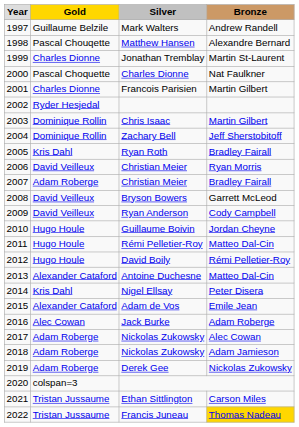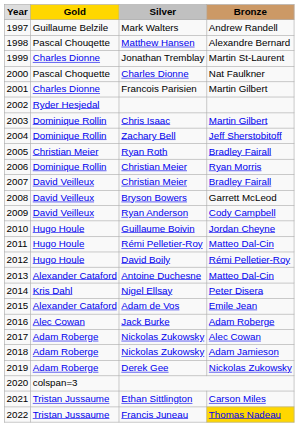(53, 151) Kris Dahl -> (66, 151) Christian Meier
(63, 167) David Veilleux -> (70, 167) Dominique Rollin
(66, 182) Adam Roberge -> (63, 182) David Veilleux
